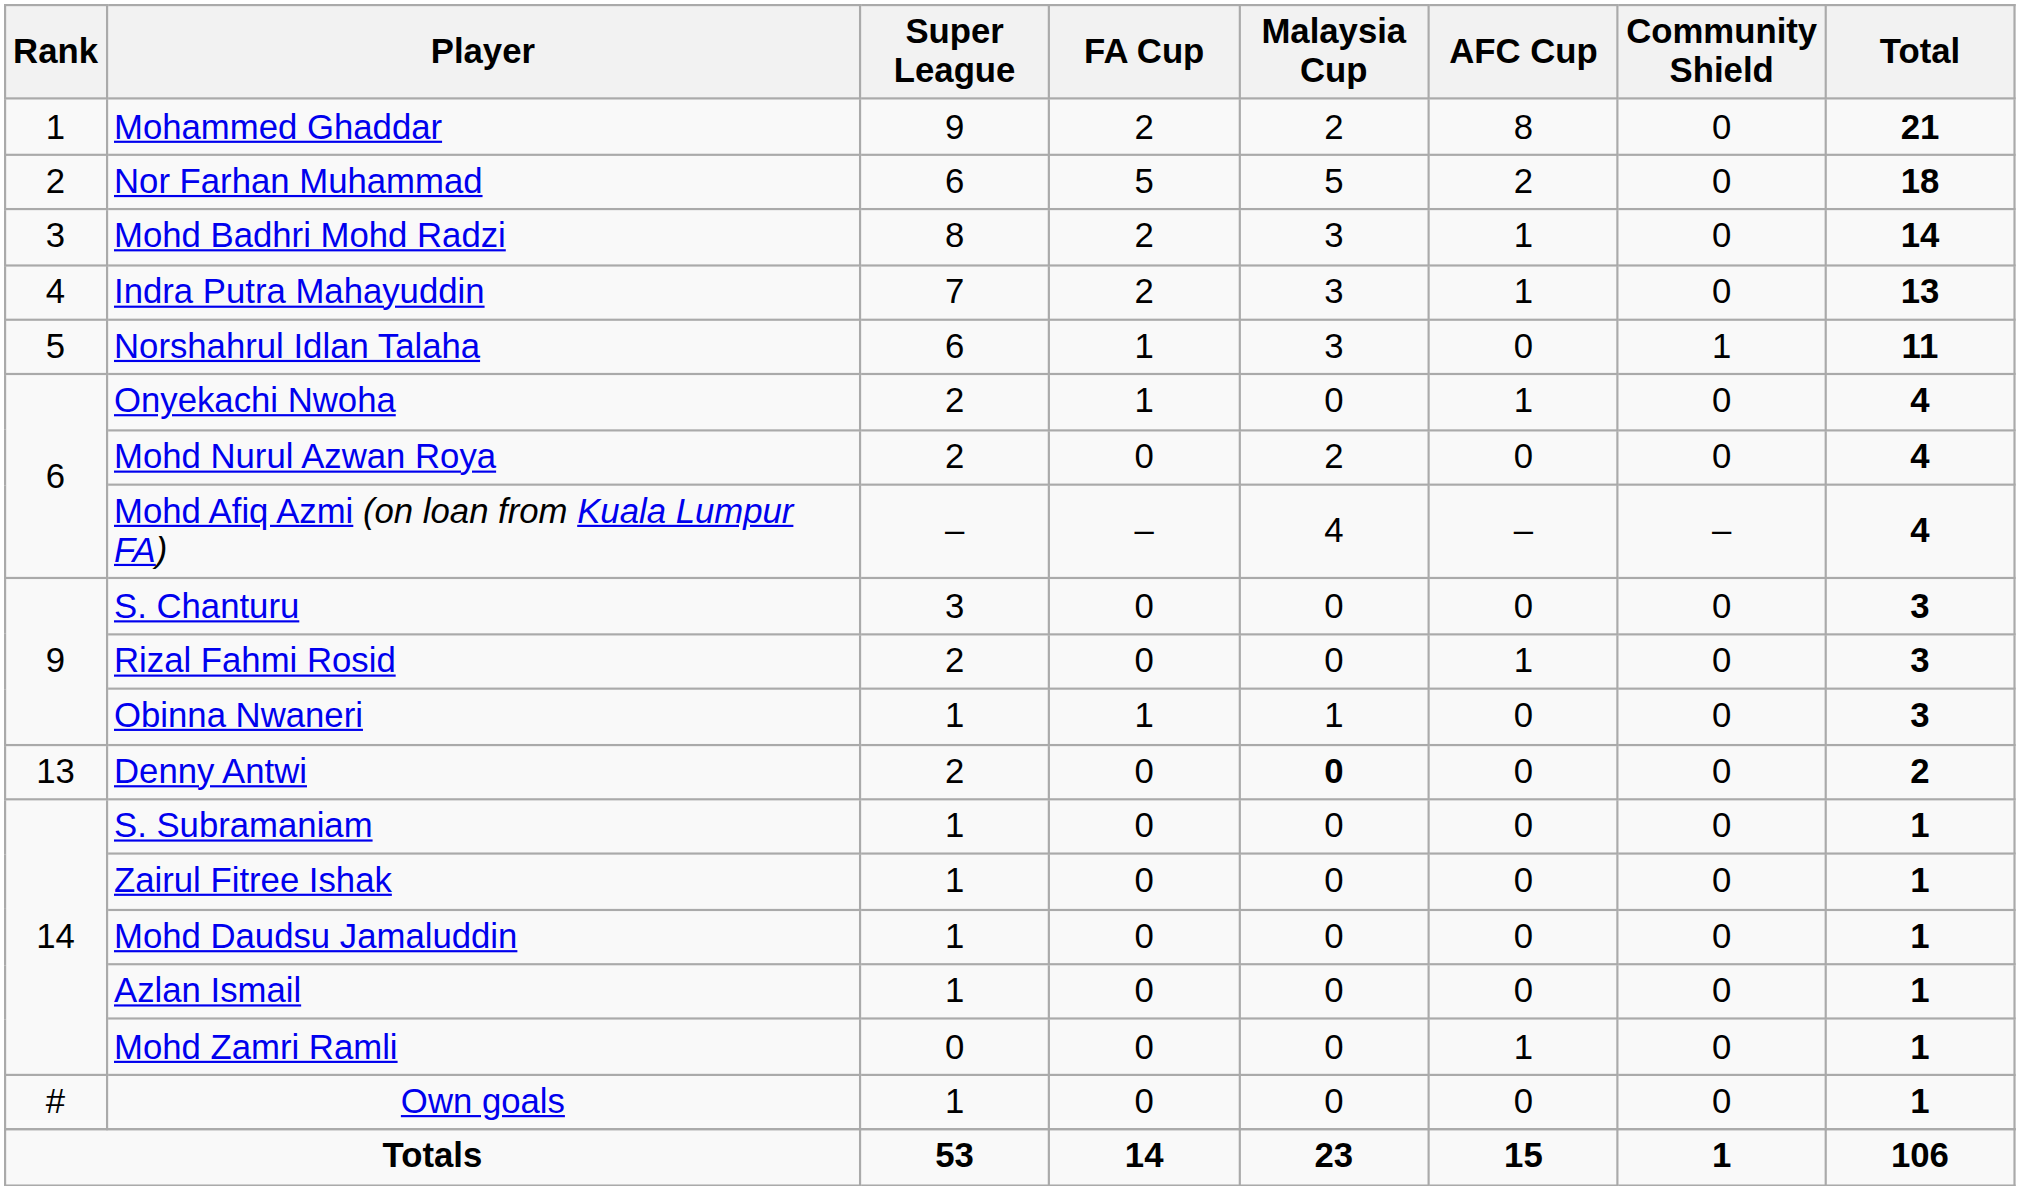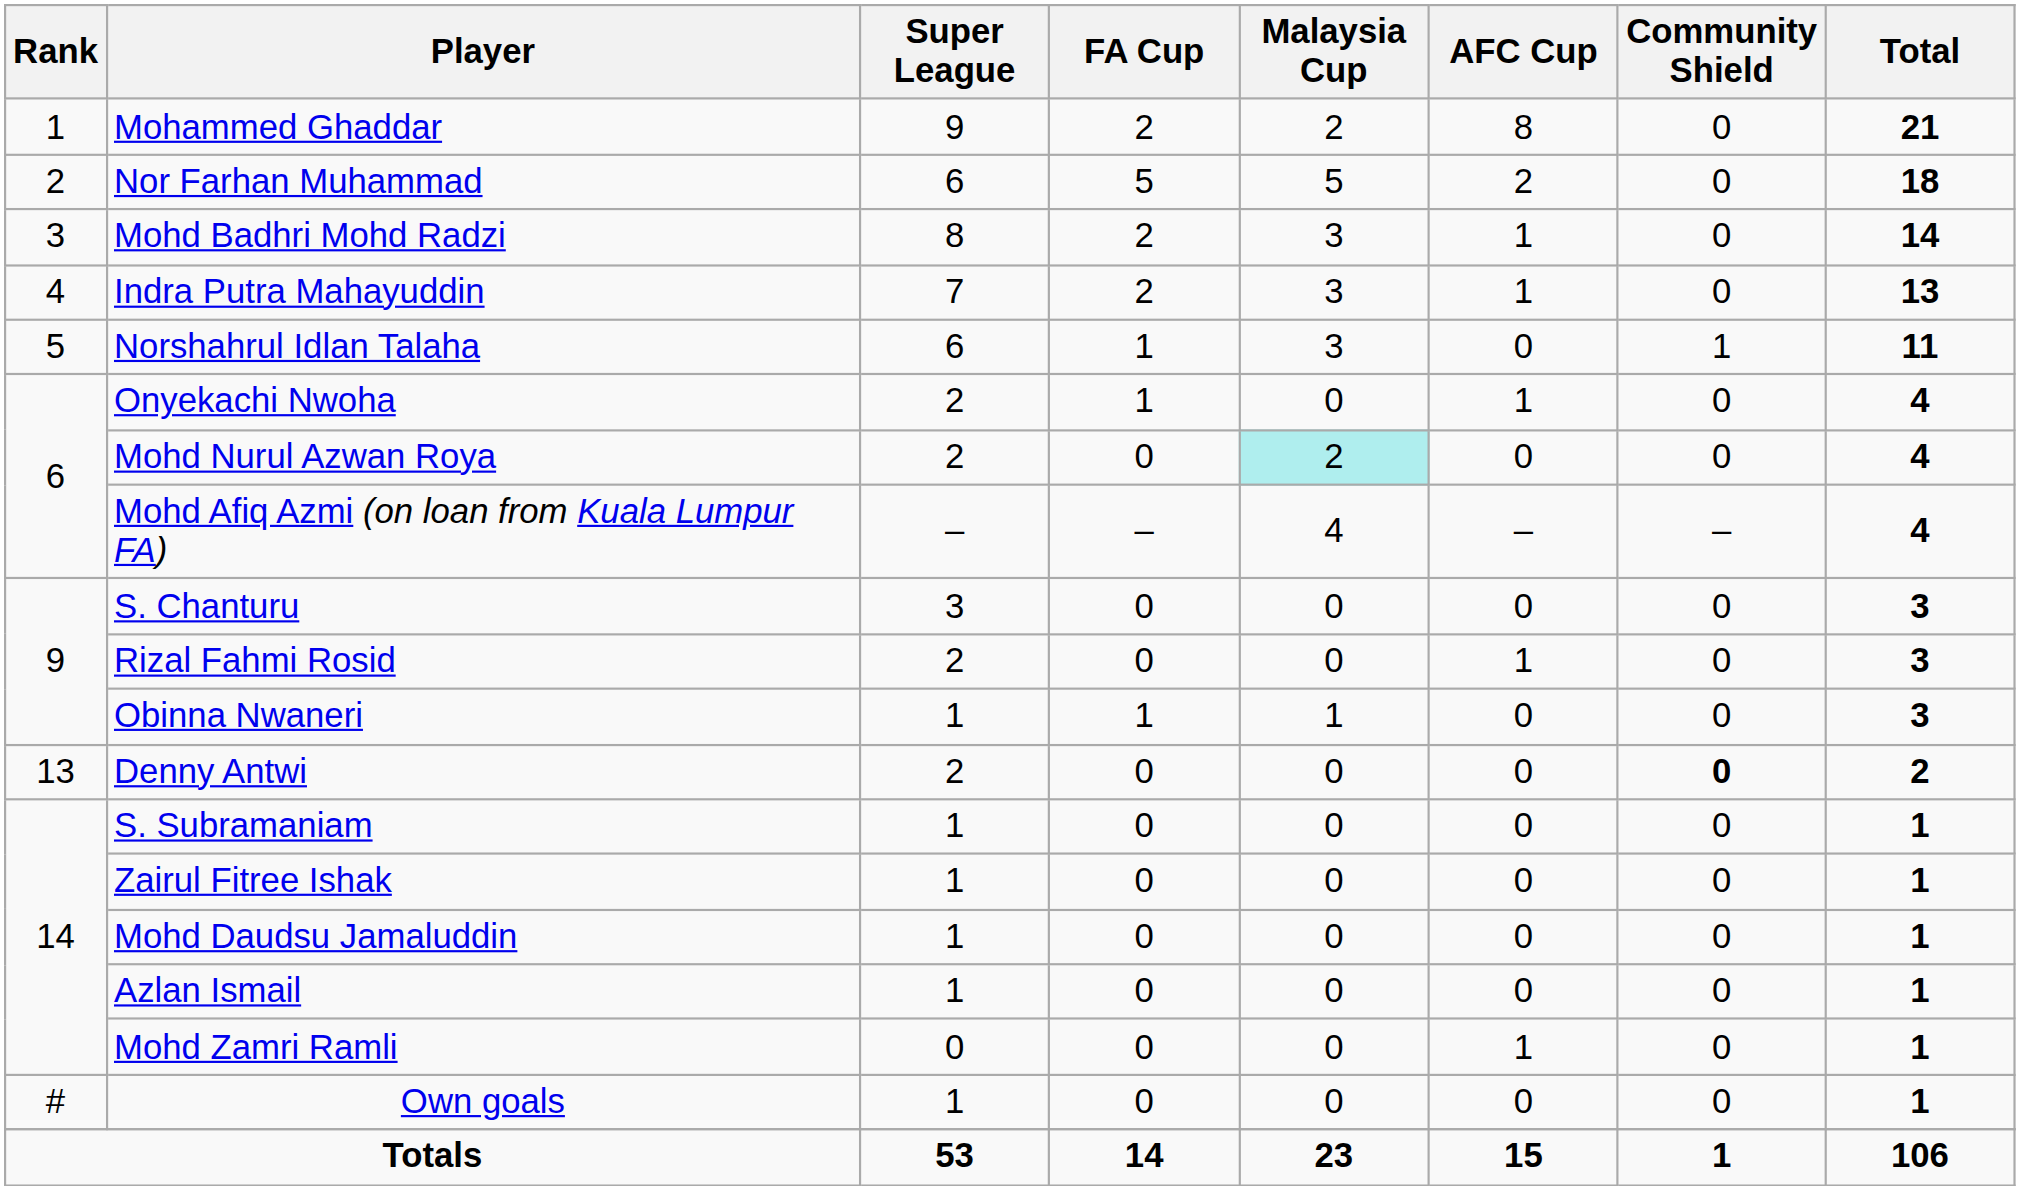(1334, 456) no background -> (1334, 456) paleturquoise background
(1334, 770) bold -> (1334, 770) normal
(1722, 770) normal -> (1722, 770) bold
